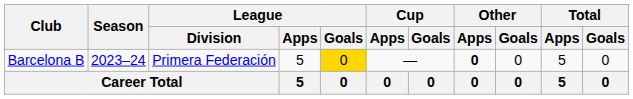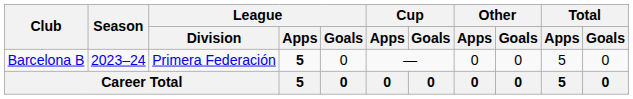(300, 60) normal -> (300, 60) bold
(344, 60) gold background -> (344, 60) no background
(475, 60) bold -> (475, 60) normal
